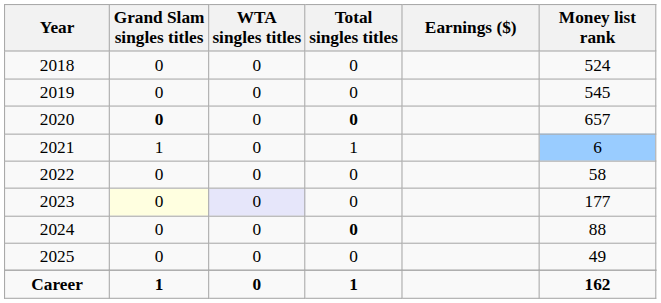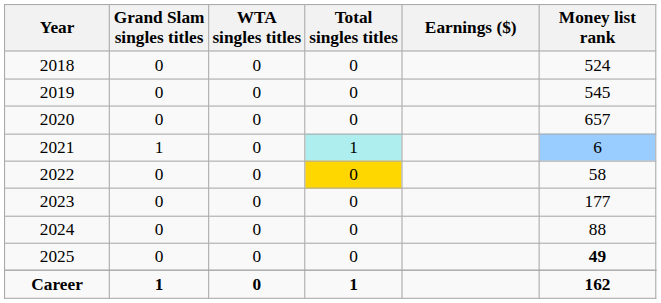(159, 119) bold -> (159, 119) normal
(354, 119) bold -> (354, 119) normal
(354, 147) no background -> (354, 147) paleturquoise background
(354, 174) no background -> (354, 174) gold background
(159, 202) lightyellow background -> (159, 202) no background
(257, 202) lavender background -> (257, 202) no background
(354, 229) bold -> (354, 229) normal
(597, 256) normal -> (597, 256) bold
